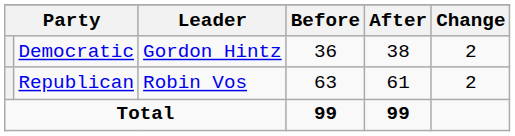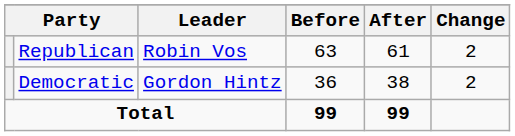rows swapped: (76, 83) <-> (76, 52)
